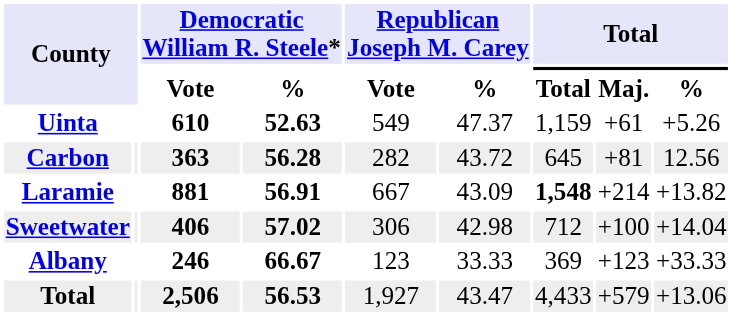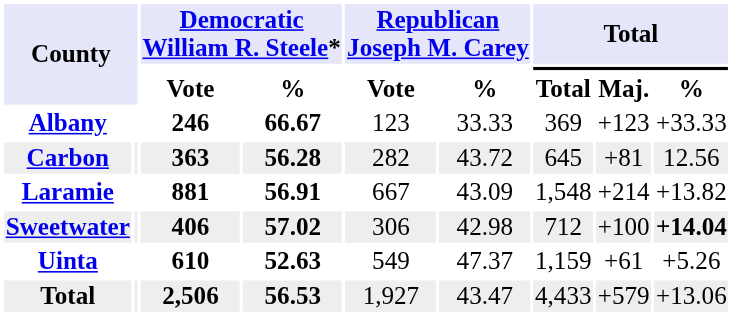rows swapped: (68, 261) <-> (68, 123)
(563, 192) bold -> (563, 192) normal
(691, 226) normal -> (691, 226) bold
